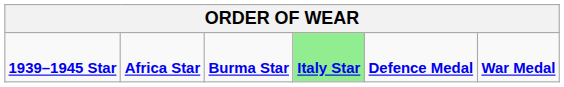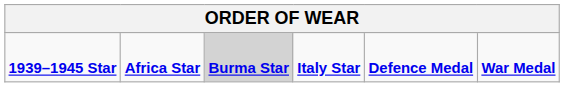(249, 68) no background -> (249, 68) lightgrey background
(329, 68) lightgreen background -> (329, 68) no background
